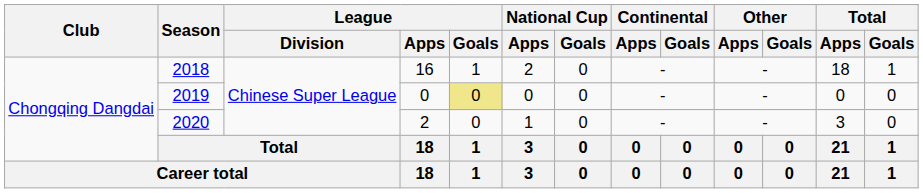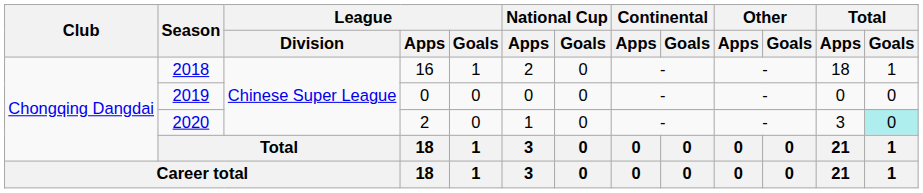(476, 95) khaki background -> (476, 95) no background
(892, 122) no background -> (892, 122) paleturquoise background
